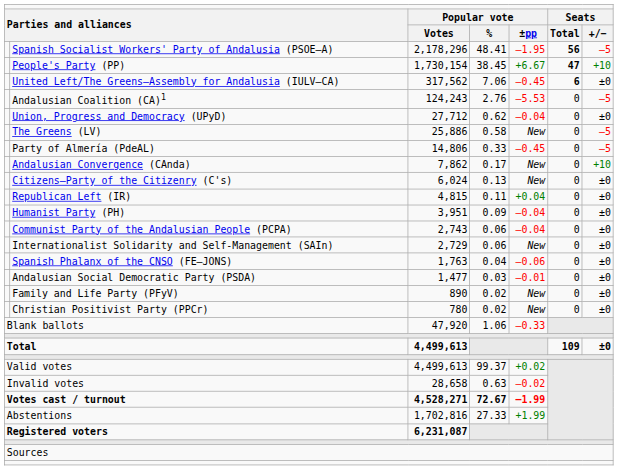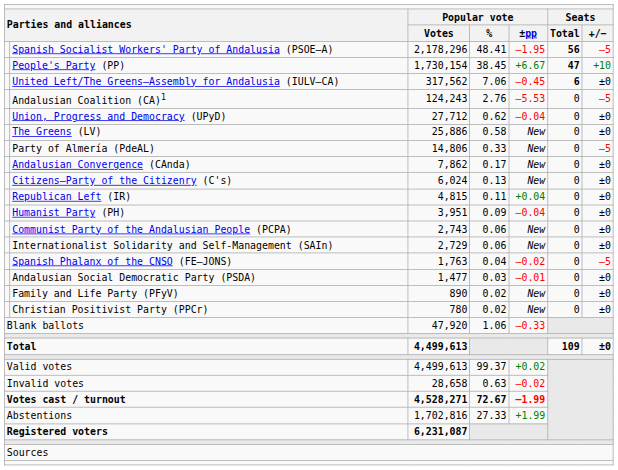(605, 132) –5 -> (605, 132) ±0
(530, 148) –0.45 -> (536, 148) New
(602, 165) +10 -> (605, 165) ±0
(530, 229) –0.04 -> (536, 229) New
(530, 261) –0.06 -> (530, 261) –0.02
(605, 261) ±0 -> (605, 261) –5
